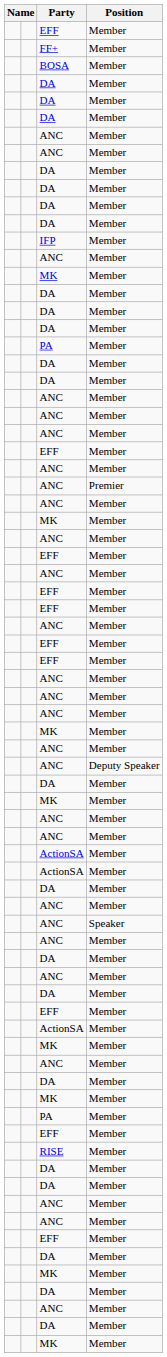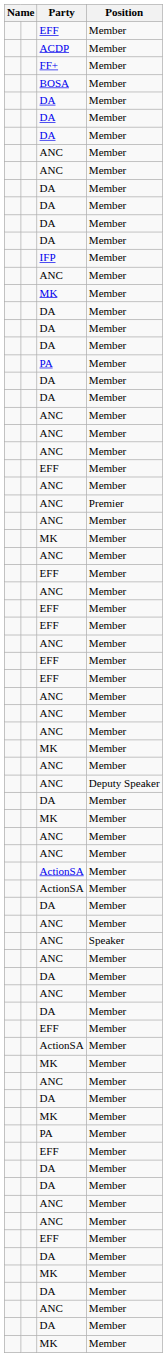+ row: (54, 48)
- row: (52, 1151)
